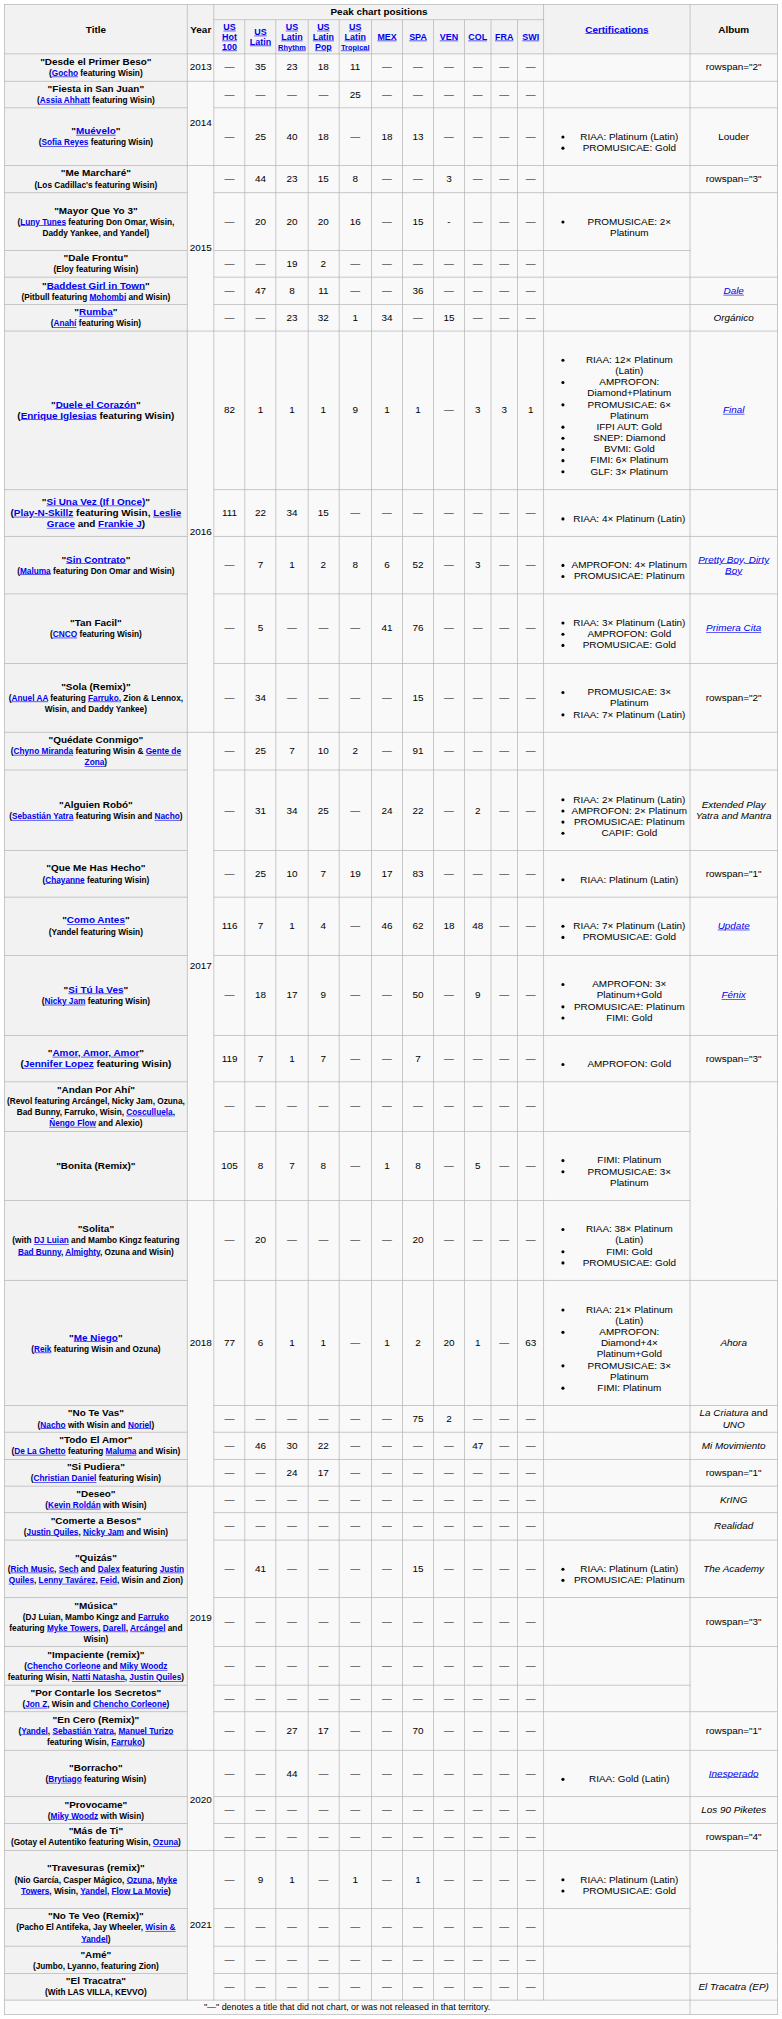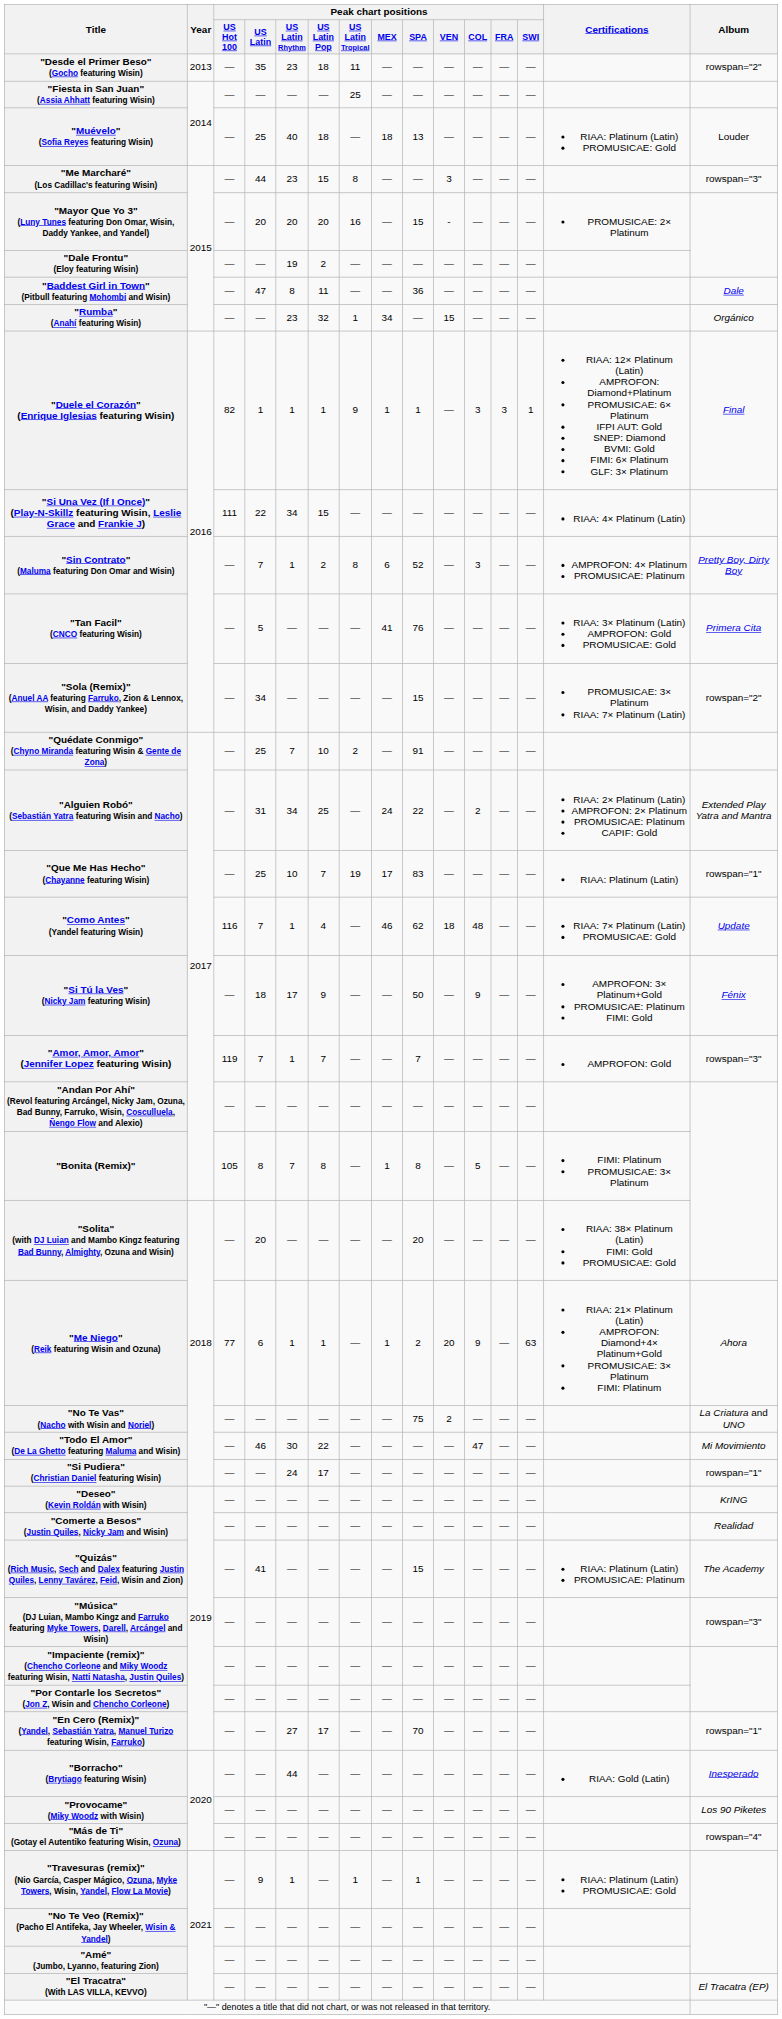(478, 1343) 1 -> (478, 1343) 9
